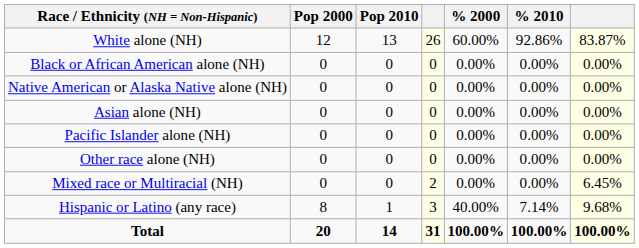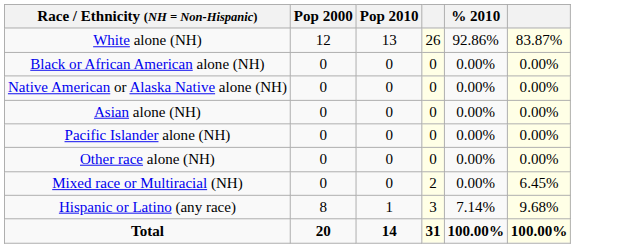- column: (476, 16)
